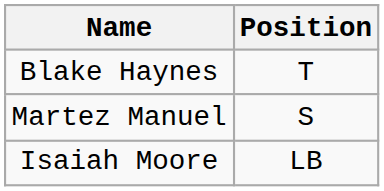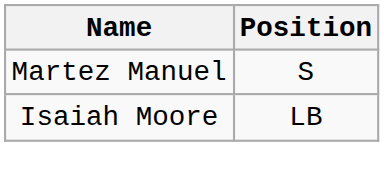- row: (119, 72)
